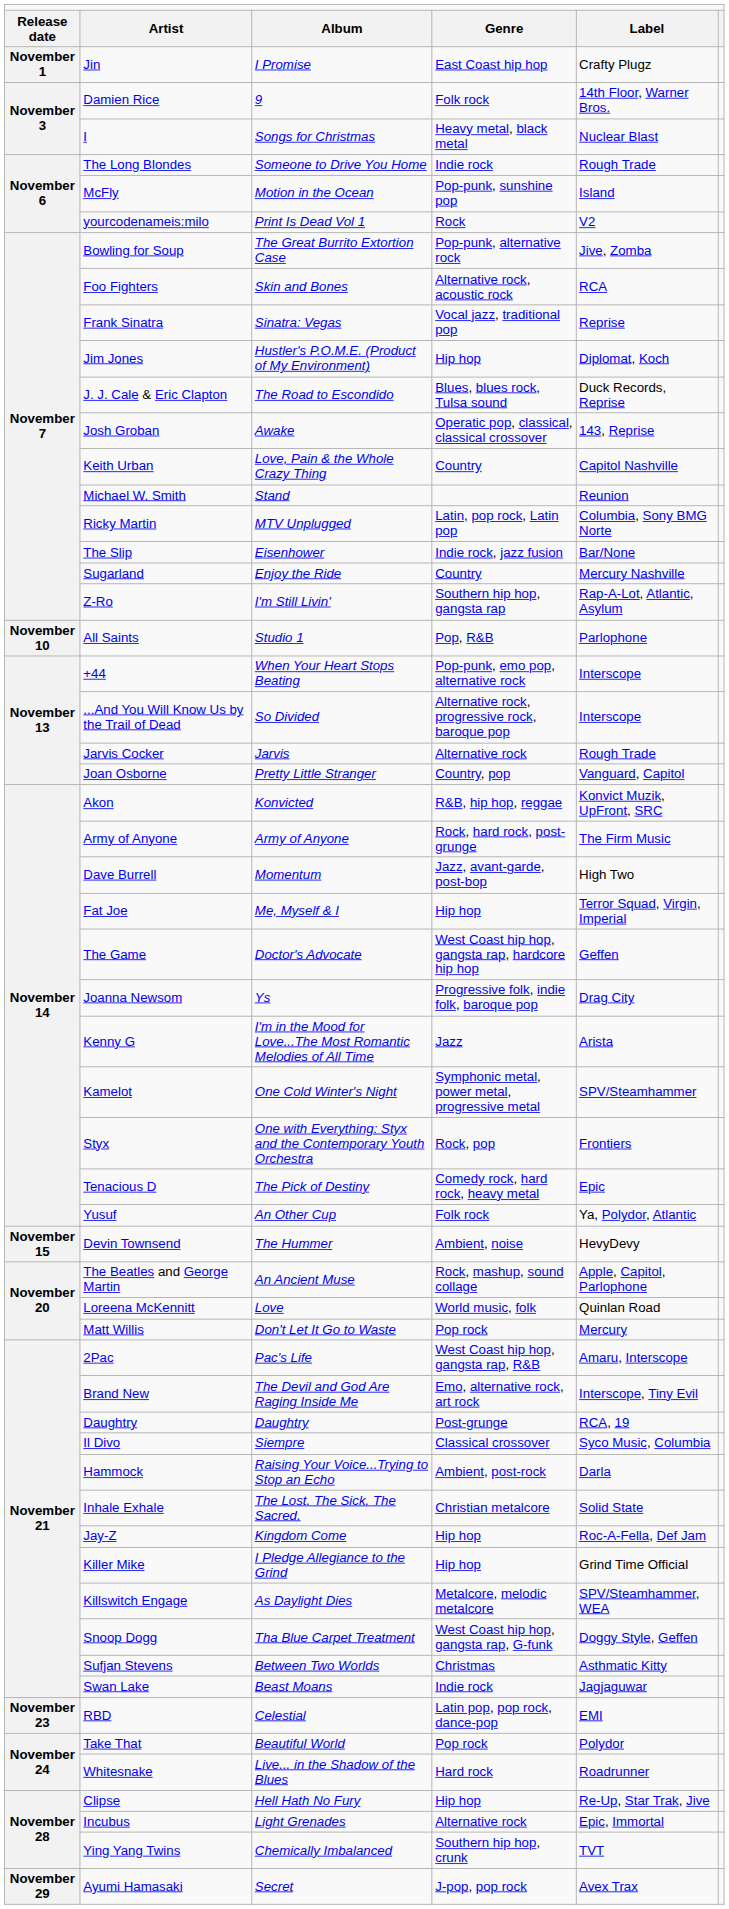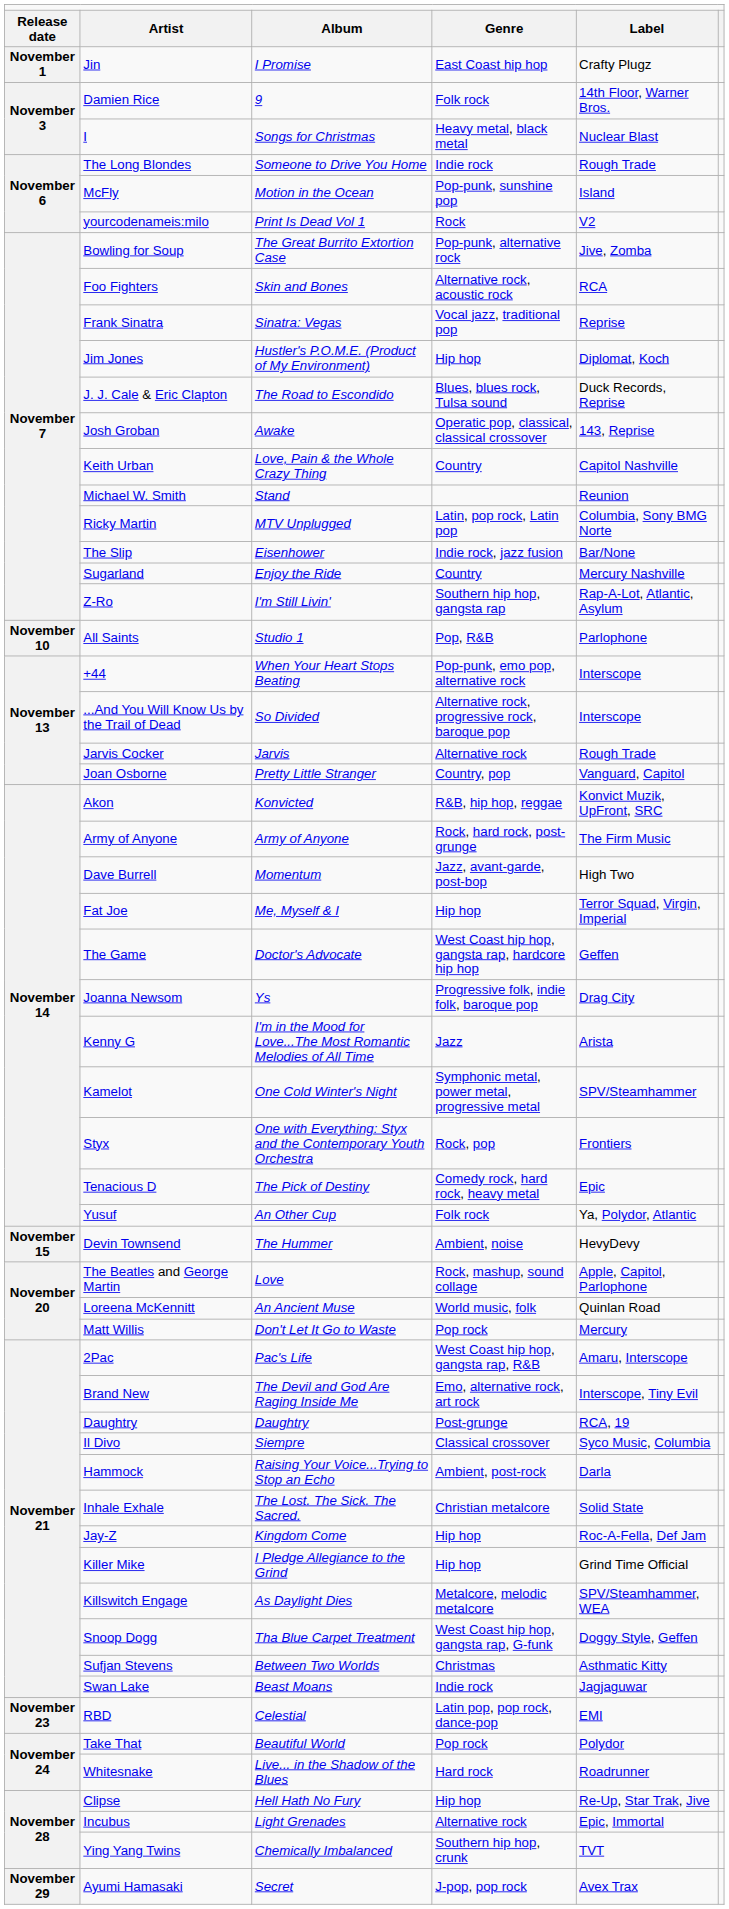(305, 1279) An Ancient Muse -> (269, 1279) Love
(269, 1308) Love -> (305, 1308) An Ancient Muse
